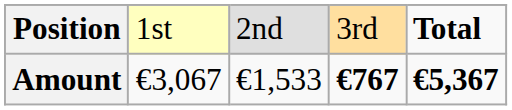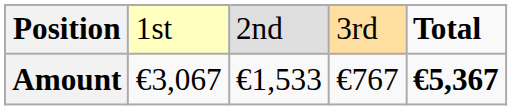(367, 78) bold -> (367, 78) normal
